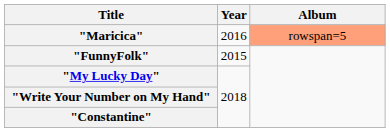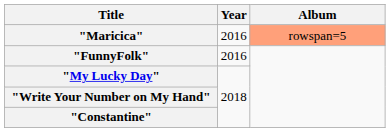(234, 55) 2015 -> (234, 55) 2016
